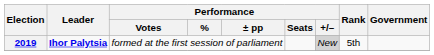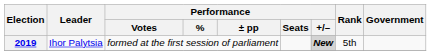(78, 43) bold -> (76, 43) normal
(327, 43) normal -> (323, 43) bold
